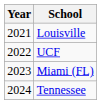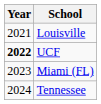(19, 52) normal -> (19, 52) bold
